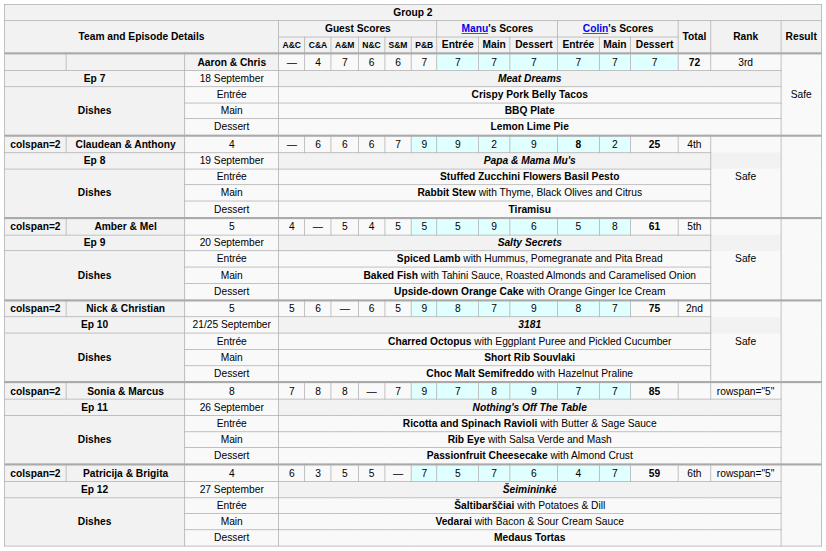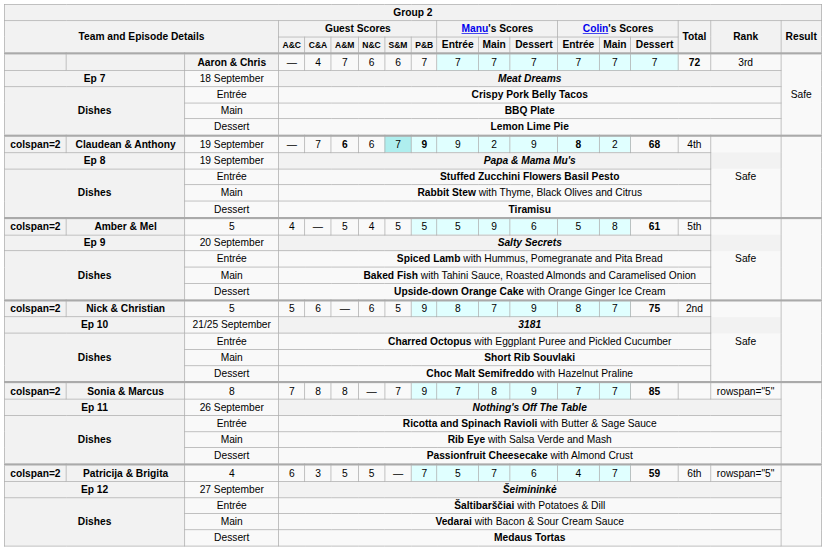(232, 145) 4 -> (232, 145) 19 September
(318, 145) 6 -> (318, 145) 7
(345, 145) normal -> (345, 145) bold
(398, 145) no background -> (398, 145) paleturquoise background
(424, 145) normal -> (424, 145) bold
(655, 145) 25 -> (655, 145) 68
